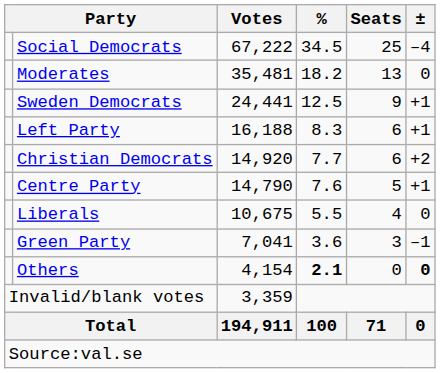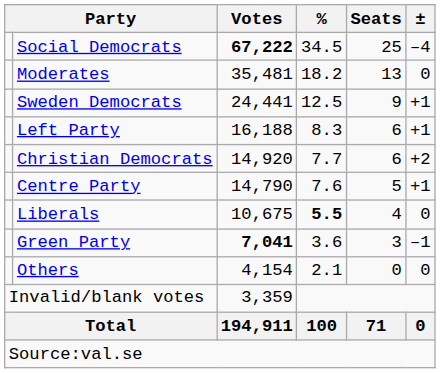(262, 47) normal -> (262, 47) bold
(327, 214) normal -> (327, 214) bold
(267, 242) normal -> (267, 242) bold
(327, 270) bold -> (327, 270) normal
(425, 270) bold -> (425, 270) normal
